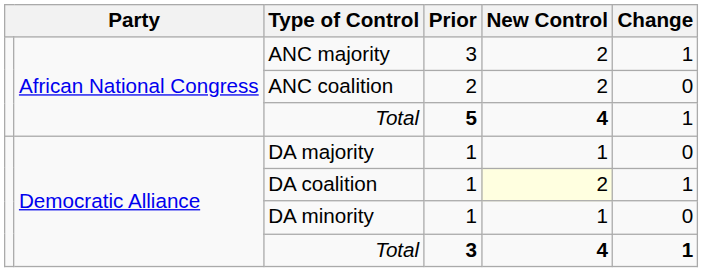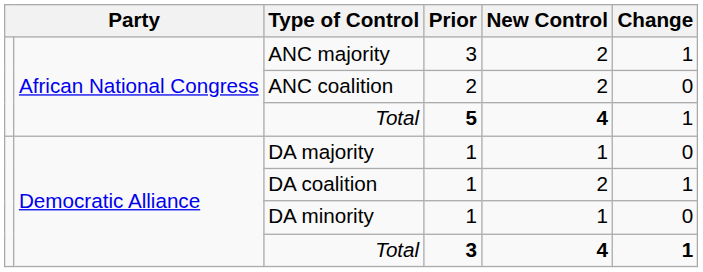(602, 184) lightyellow background -> (602, 184) no background
